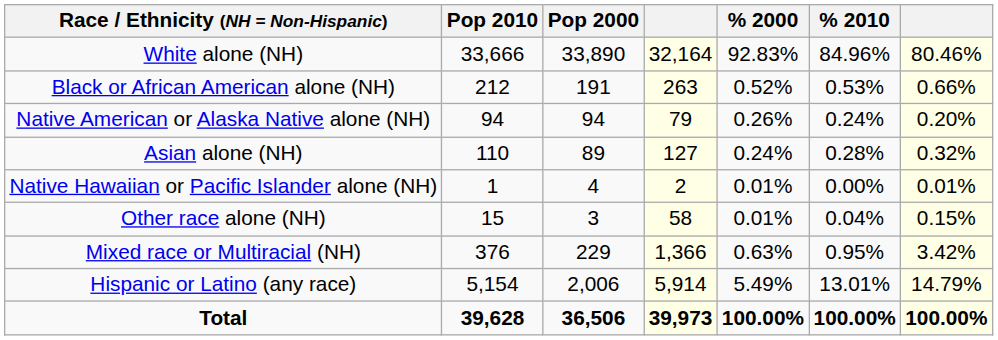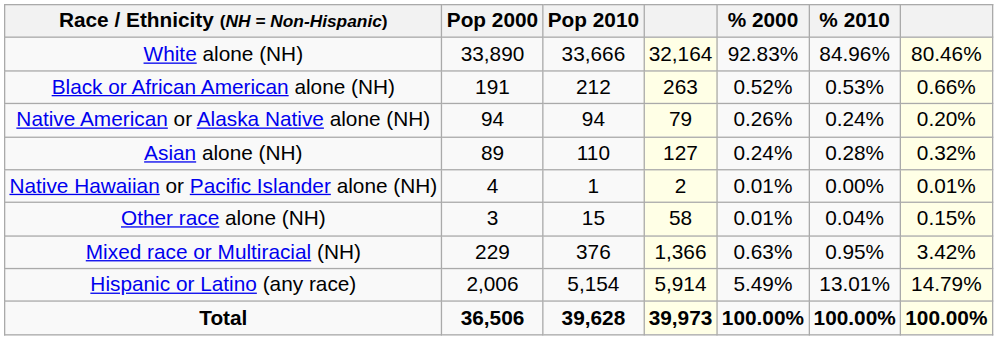columns swapped: (593, 20) <-> (492, 20)
